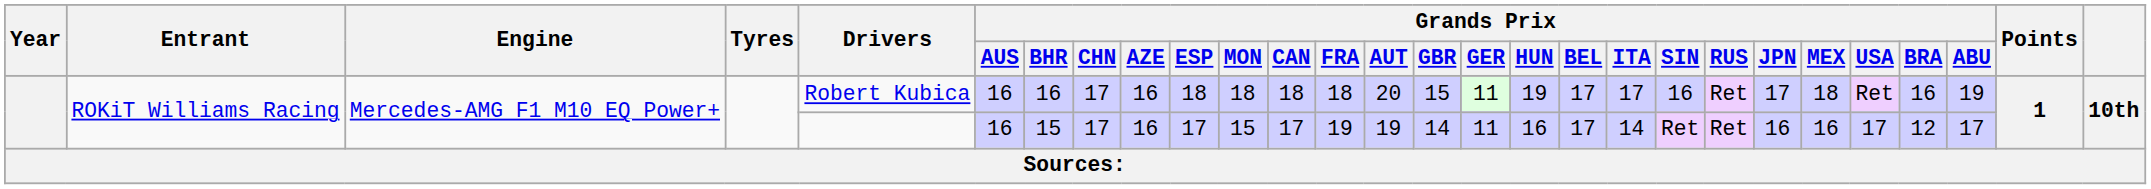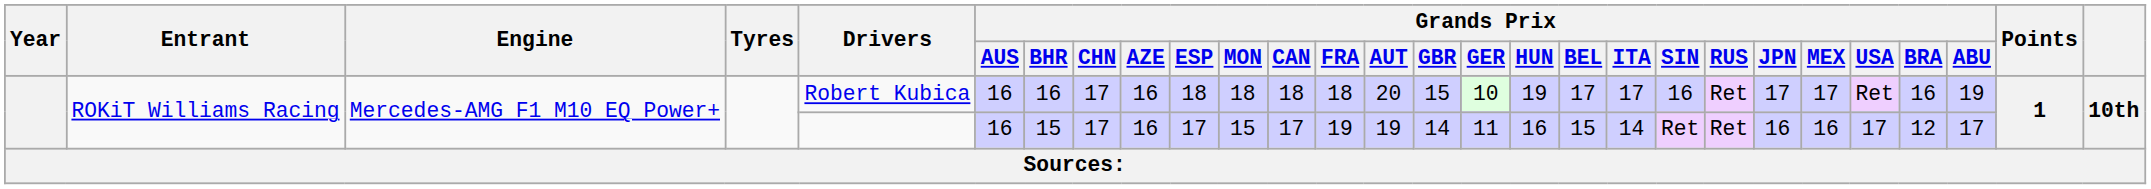(1486, 94) 11 -> (1486, 94) 10
(1826, 94) 18 -> (1826, 94) 17
(1583, 130) 17 -> (1583, 130) 15
